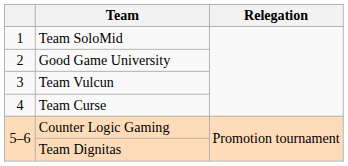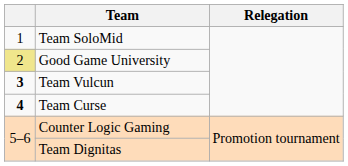(20, 60) no background -> (20, 60) khaki background
(20, 82) normal -> (20, 82) bold
(20, 104) normal -> (20, 104) bold
